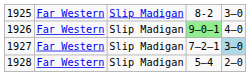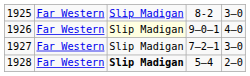(146, 30) no background -> (146, 30) lightyellow background
(204, 30) lightgreen background -> (204, 30) no background
(234, 46) lightblue background -> (234, 46) no background
(146, 63) normal -> (146, 63) bold
